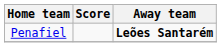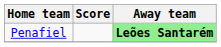(165, 33) no background -> (165, 33) lightgreen background
